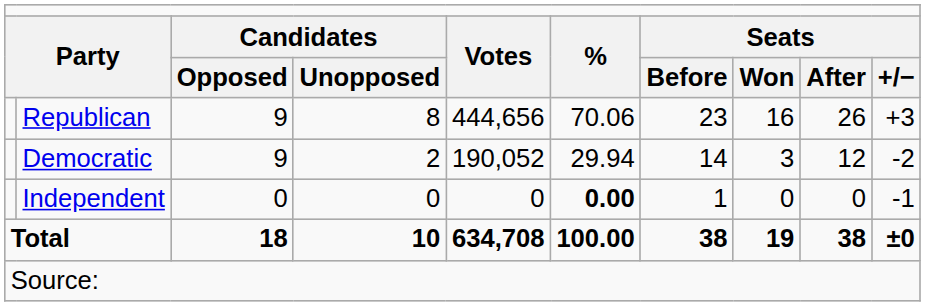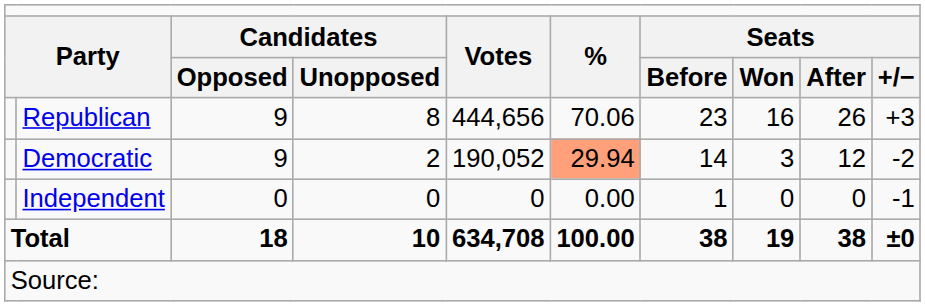(603, 158) no background -> (603, 158) lightsalmon background
(610, 198) bold -> (610, 199) normal
